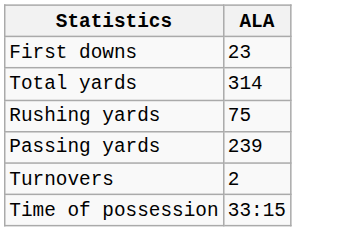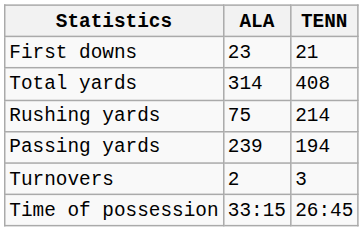+ column: (324, 21)
